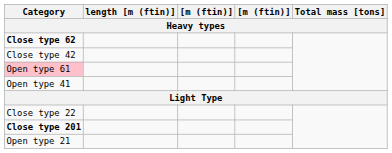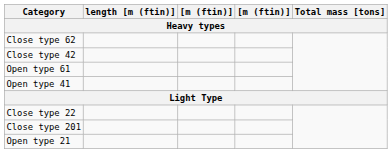(41, 40) bold -> (41, 40) normal
(38, 69) pink background -> (38, 69) no background
(44, 127) bold -> (44, 127) normal
